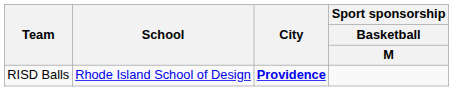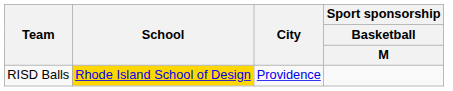(163, 75) no background -> (163, 75) gold background
(291, 75) bold -> (289, 75) normal
